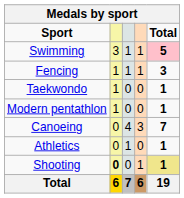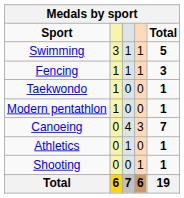(163, 52) pink background -> (163, 52) no background
(116, 165) bold -> (116, 165) normal
(163, 165) khaki background -> (163, 165) no background
